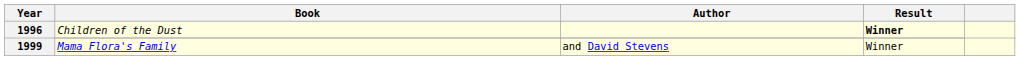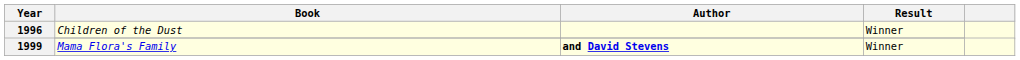(884, 30) bold -> (885, 30) normal
(616, 47) normal -> (616, 47) bold
